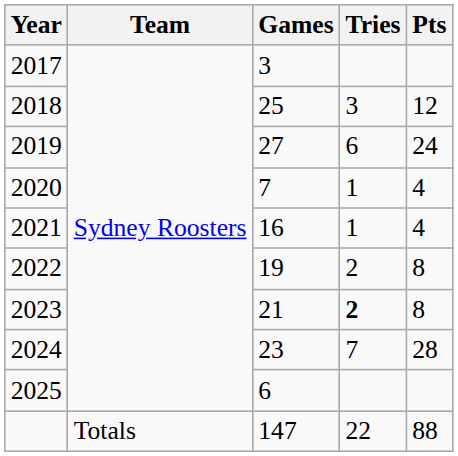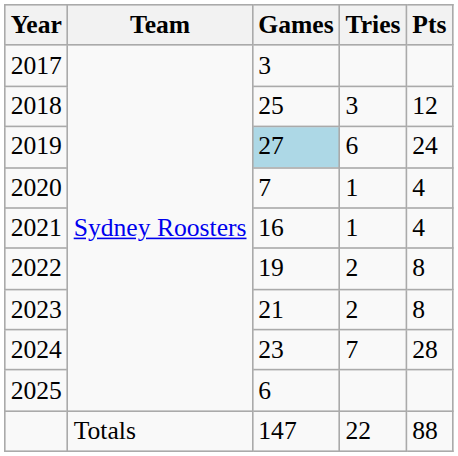(271, 146) no background -> (271, 146) lightblue background
(352, 308) bold -> (352, 308) normal
